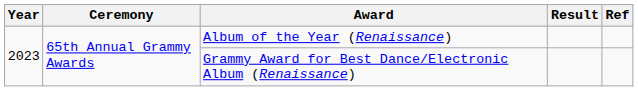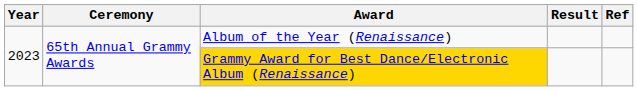(356, 67) no background -> (356, 67) gold background
